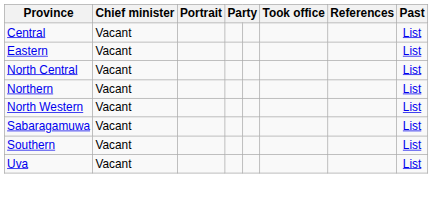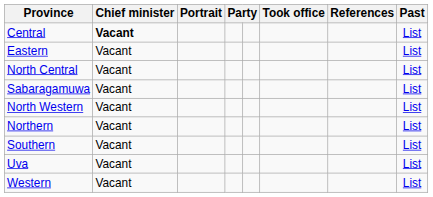(113, 32) normal -> (115, 32) bold
rows swapped: (30, 88) <-> (49, 126)
+ row: (29, 182)
